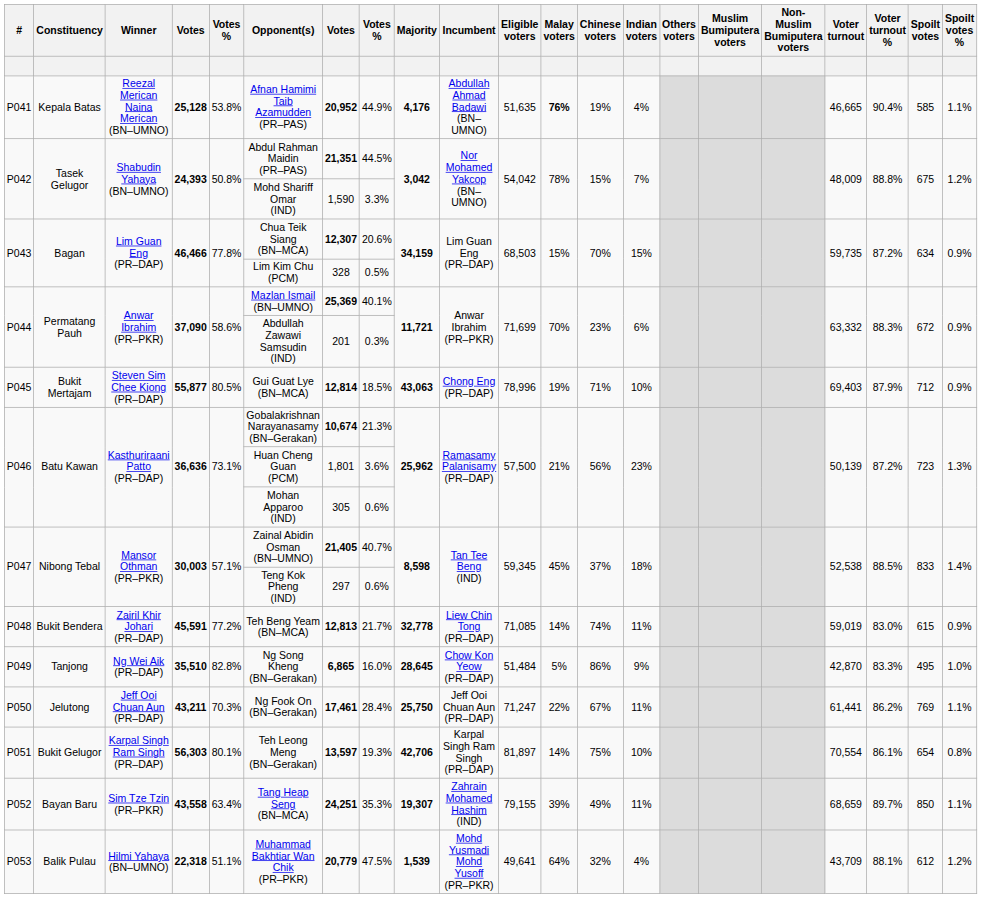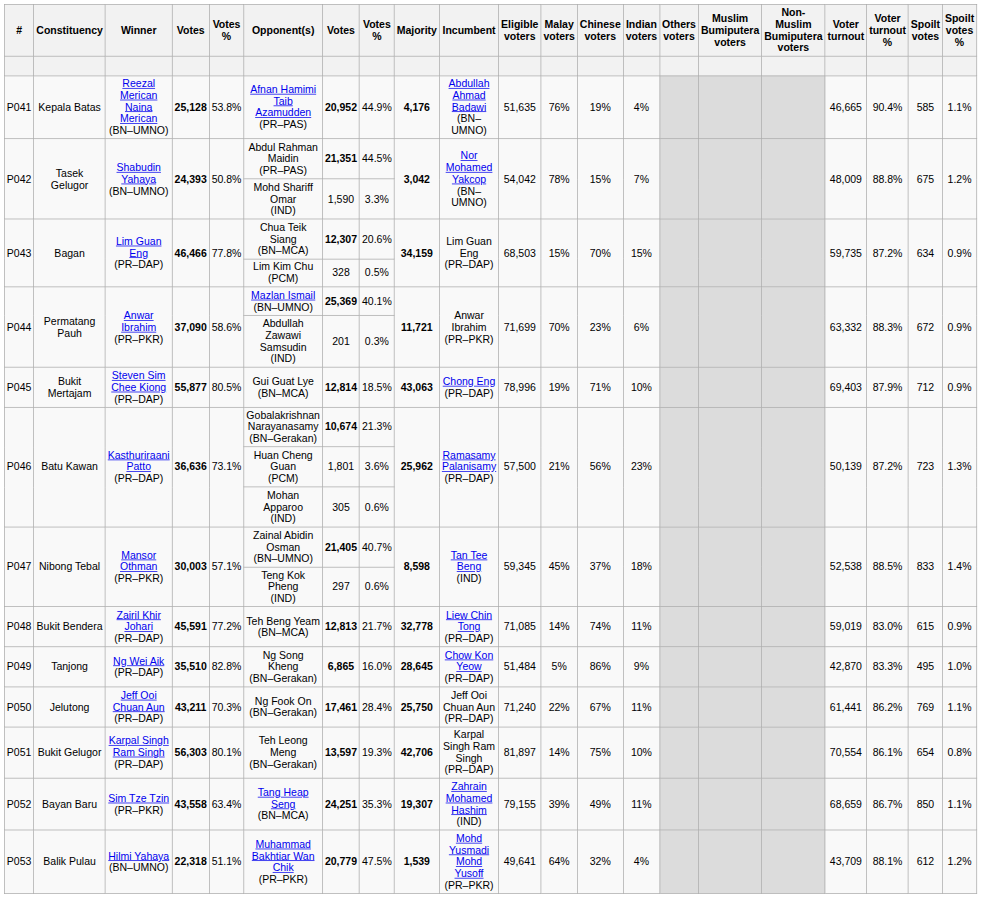(559, 108) bold -> (559, 108) normal
(520, 707) 71,247 -> (520, 707) 71,240
(888, 805) 89.7% -> (888, 805) 86.7%
